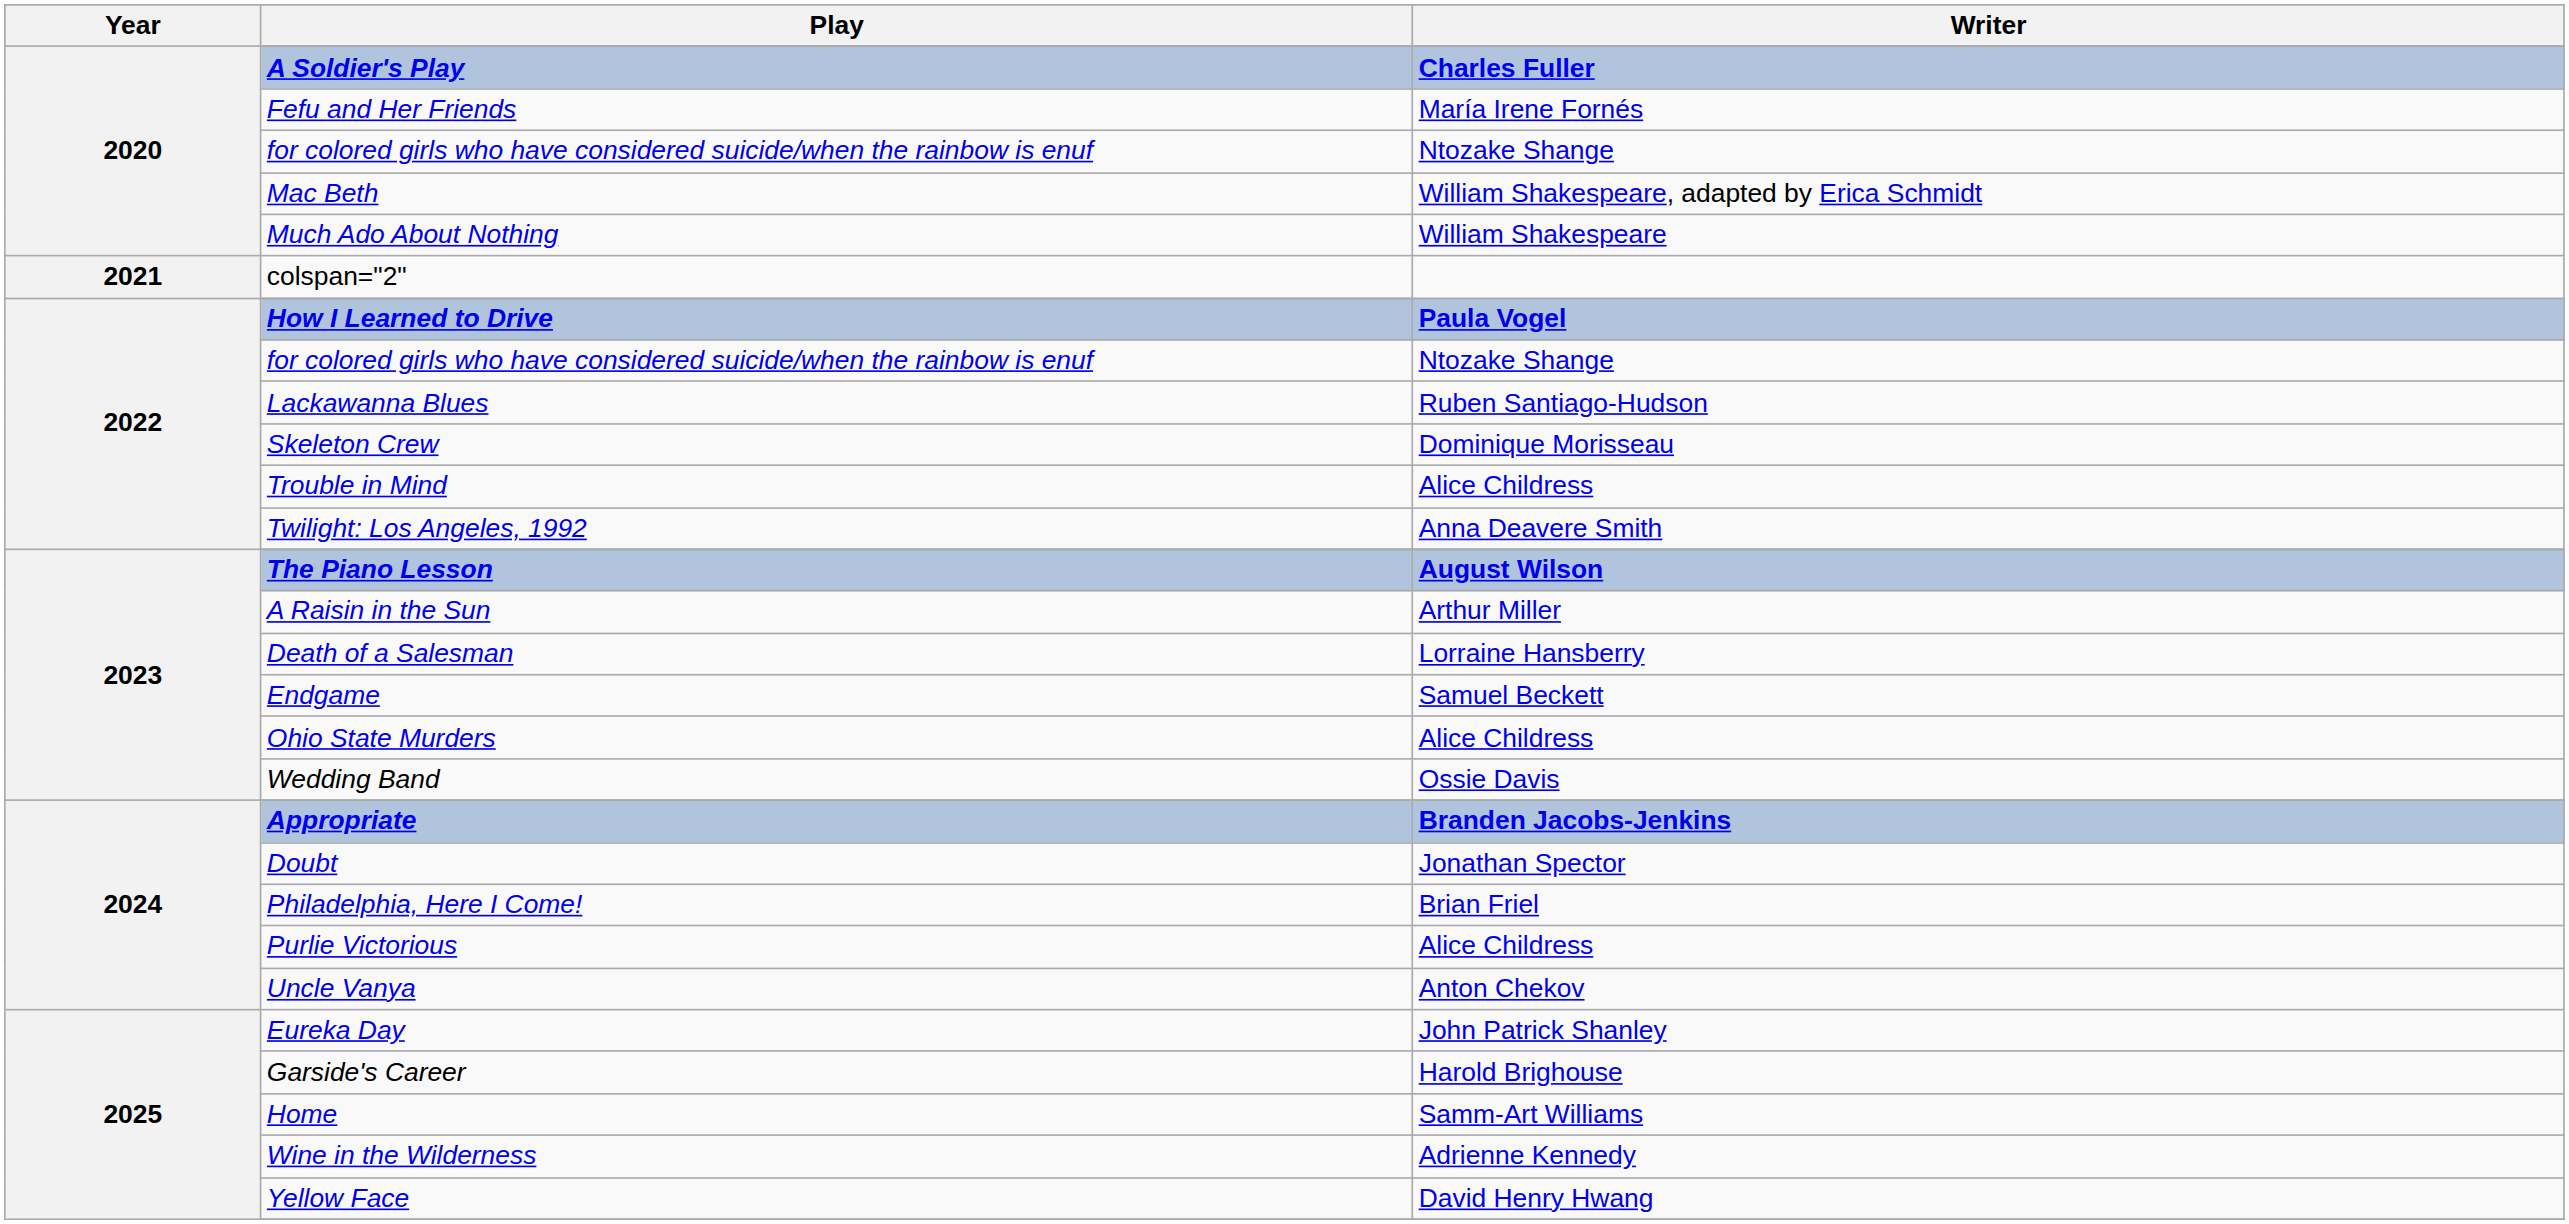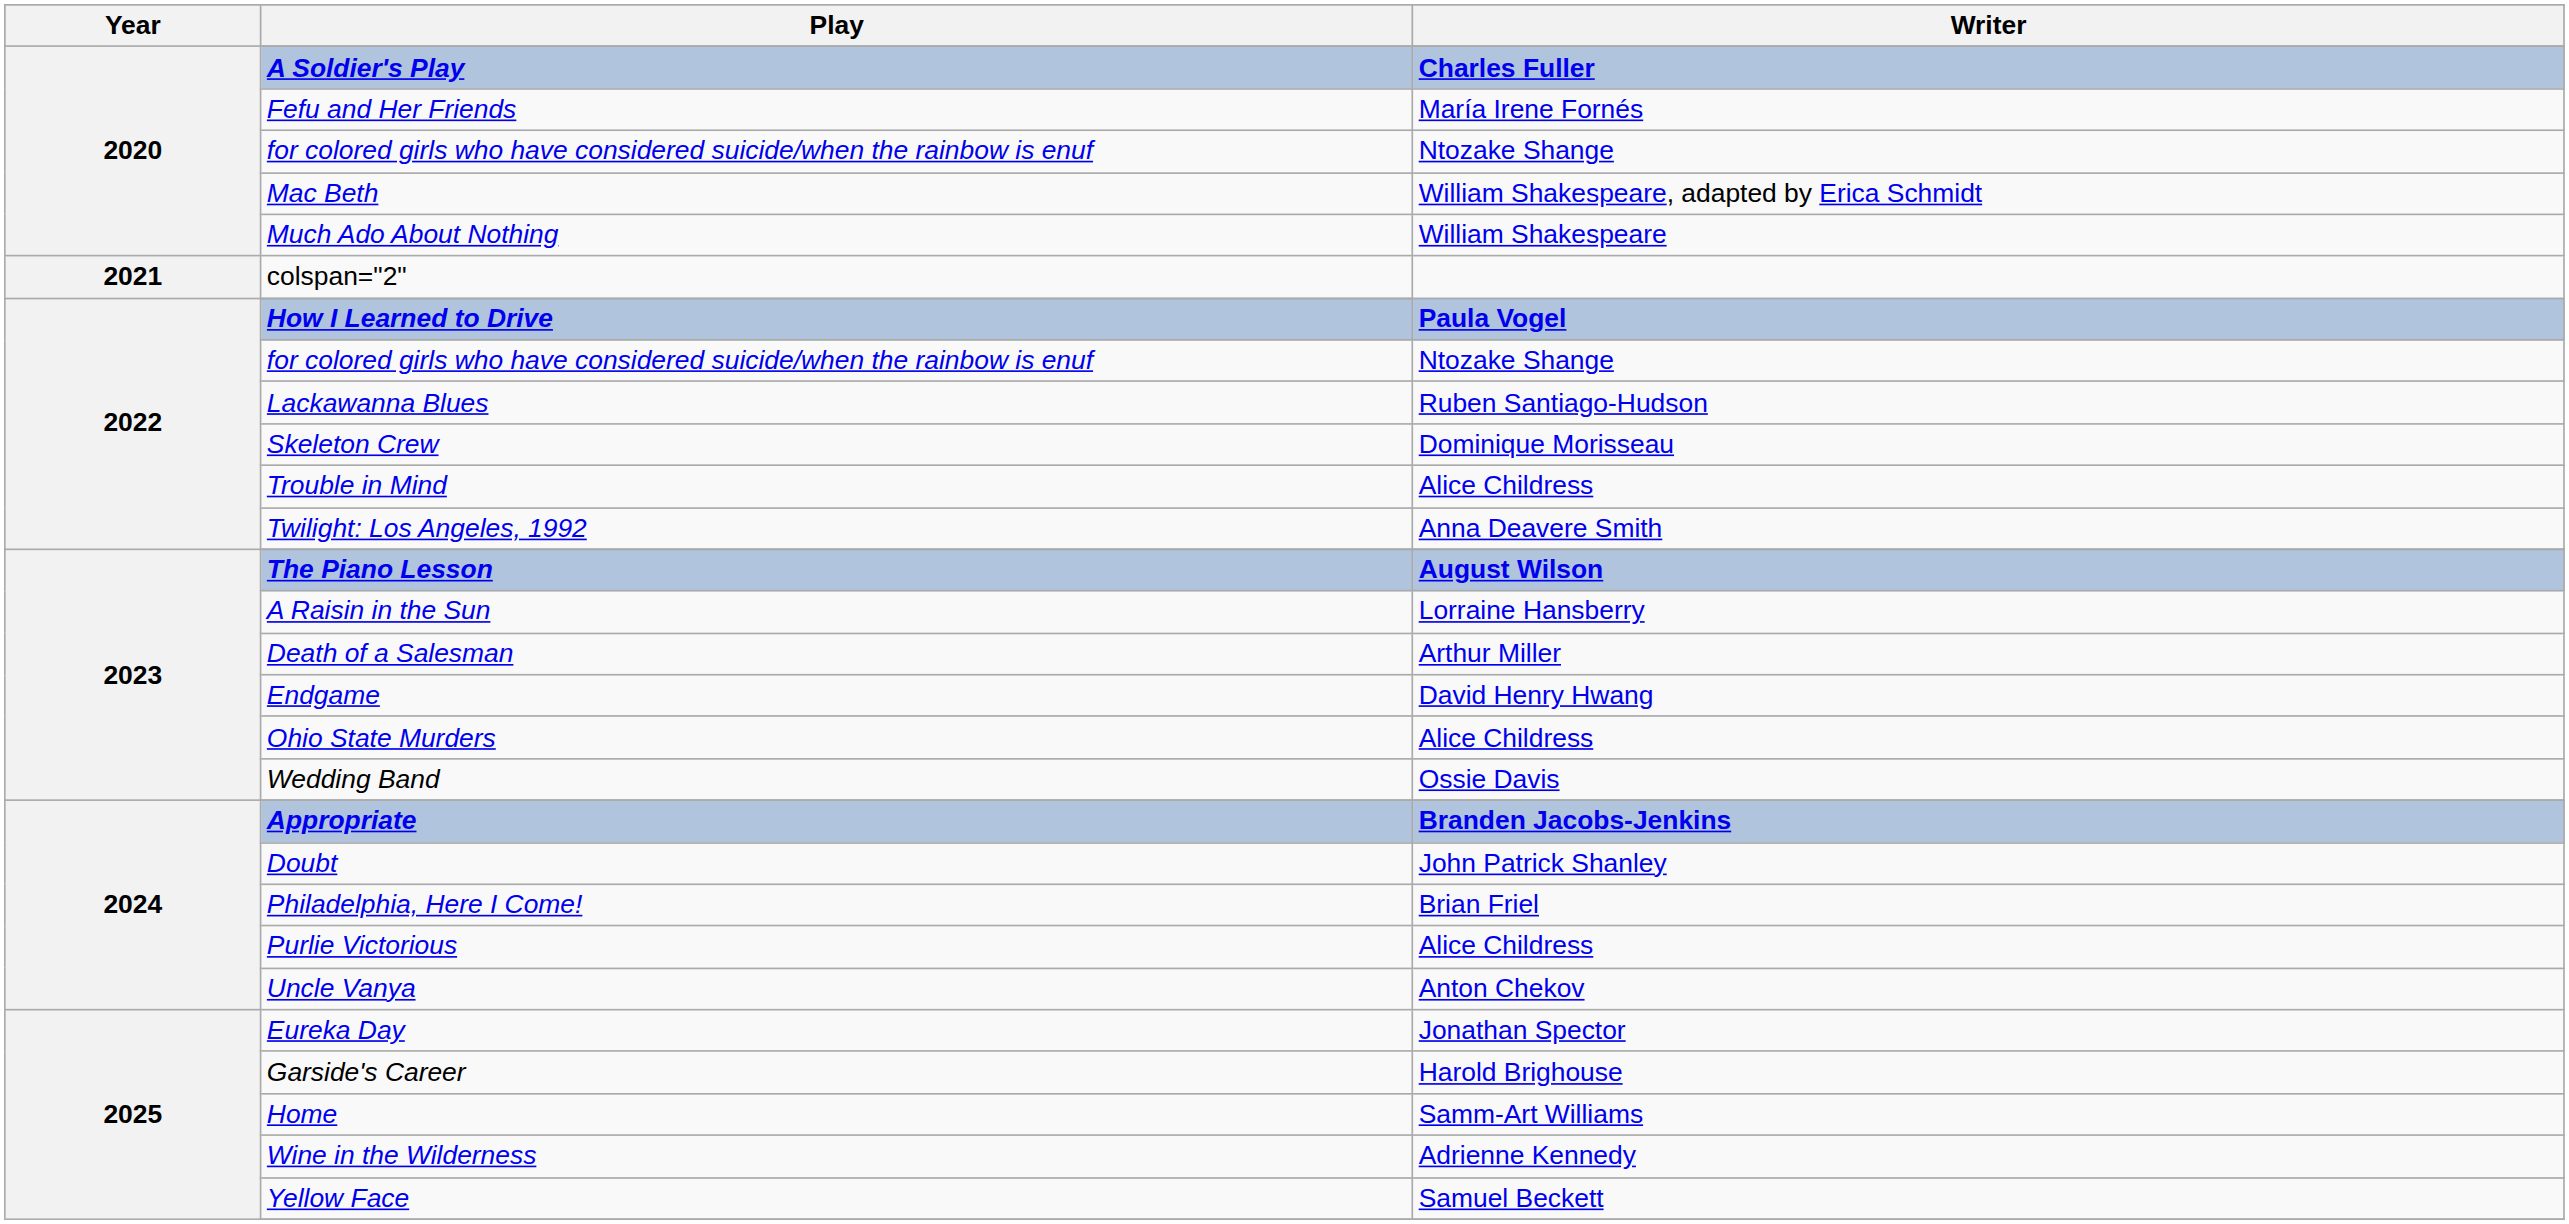(1490, 611) Arthur Miller -> (1532, 611) Lorraine Hansberry
(1532, 653) Lorraine Hansberry -> (1490, 653) Arthur Miller
(1511, 695) Samuel Beckett -> (1536, 695) David Henry Hwang
(1522, 862) Jonathan Spector -> (1543, 862) John Patrick Shanley
(1543, 1030) John Patrick Shanley -> (1522, 1030) Jonathan Spector
(1536, 1197) David Henry Hwang -> (1511, 1197) Samuel Beckett
